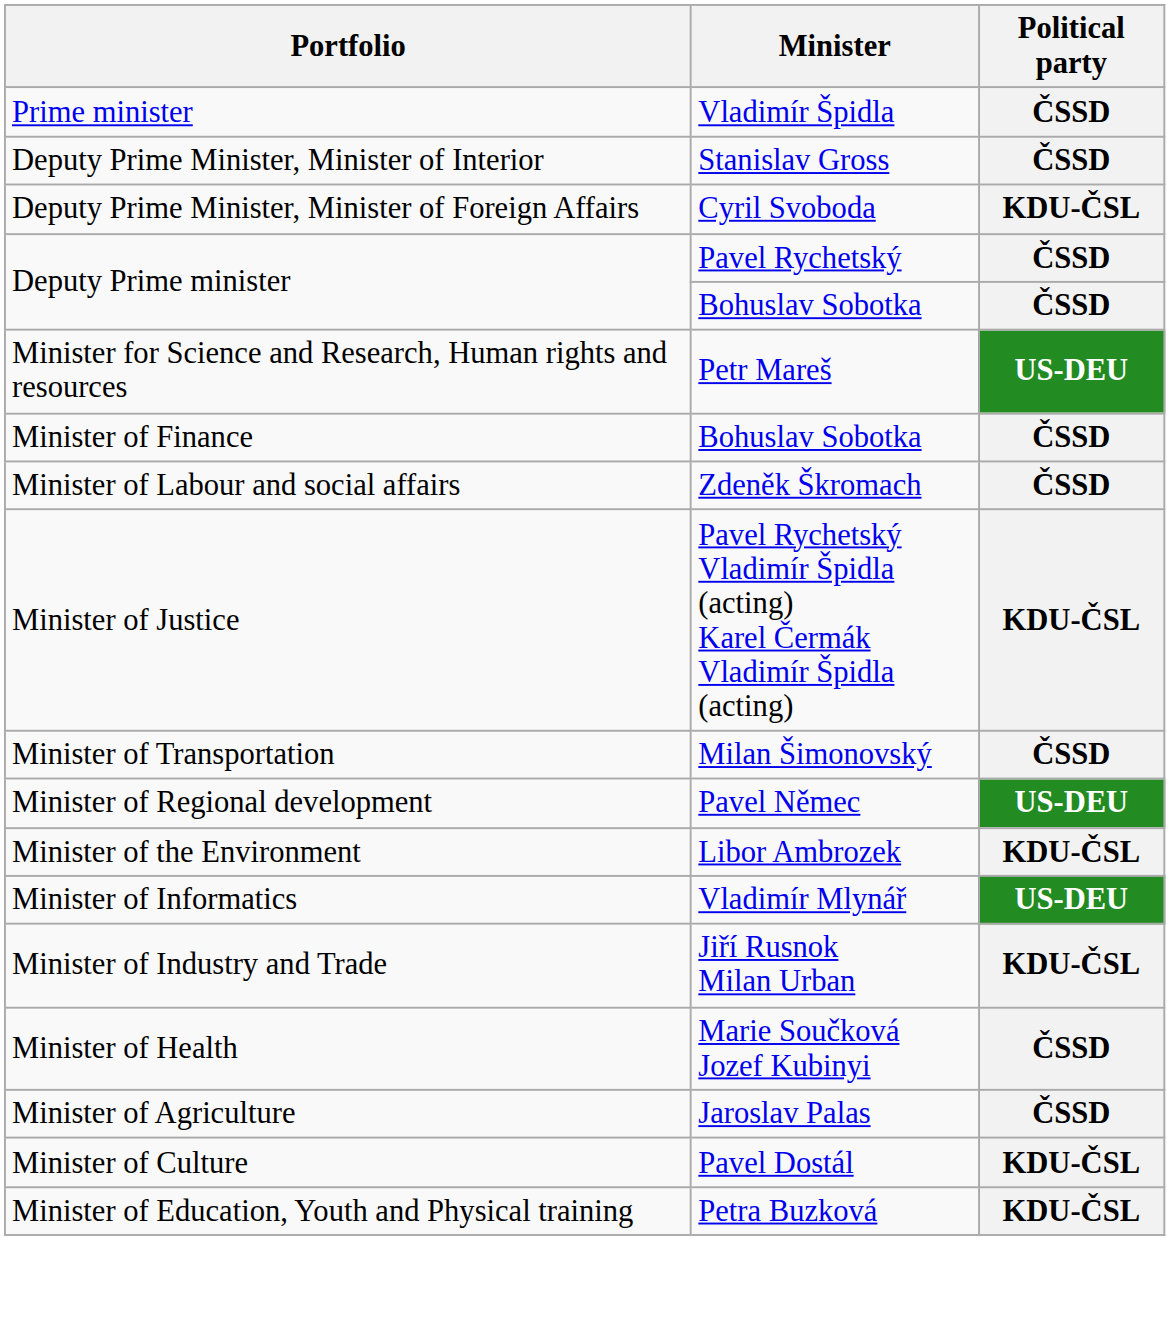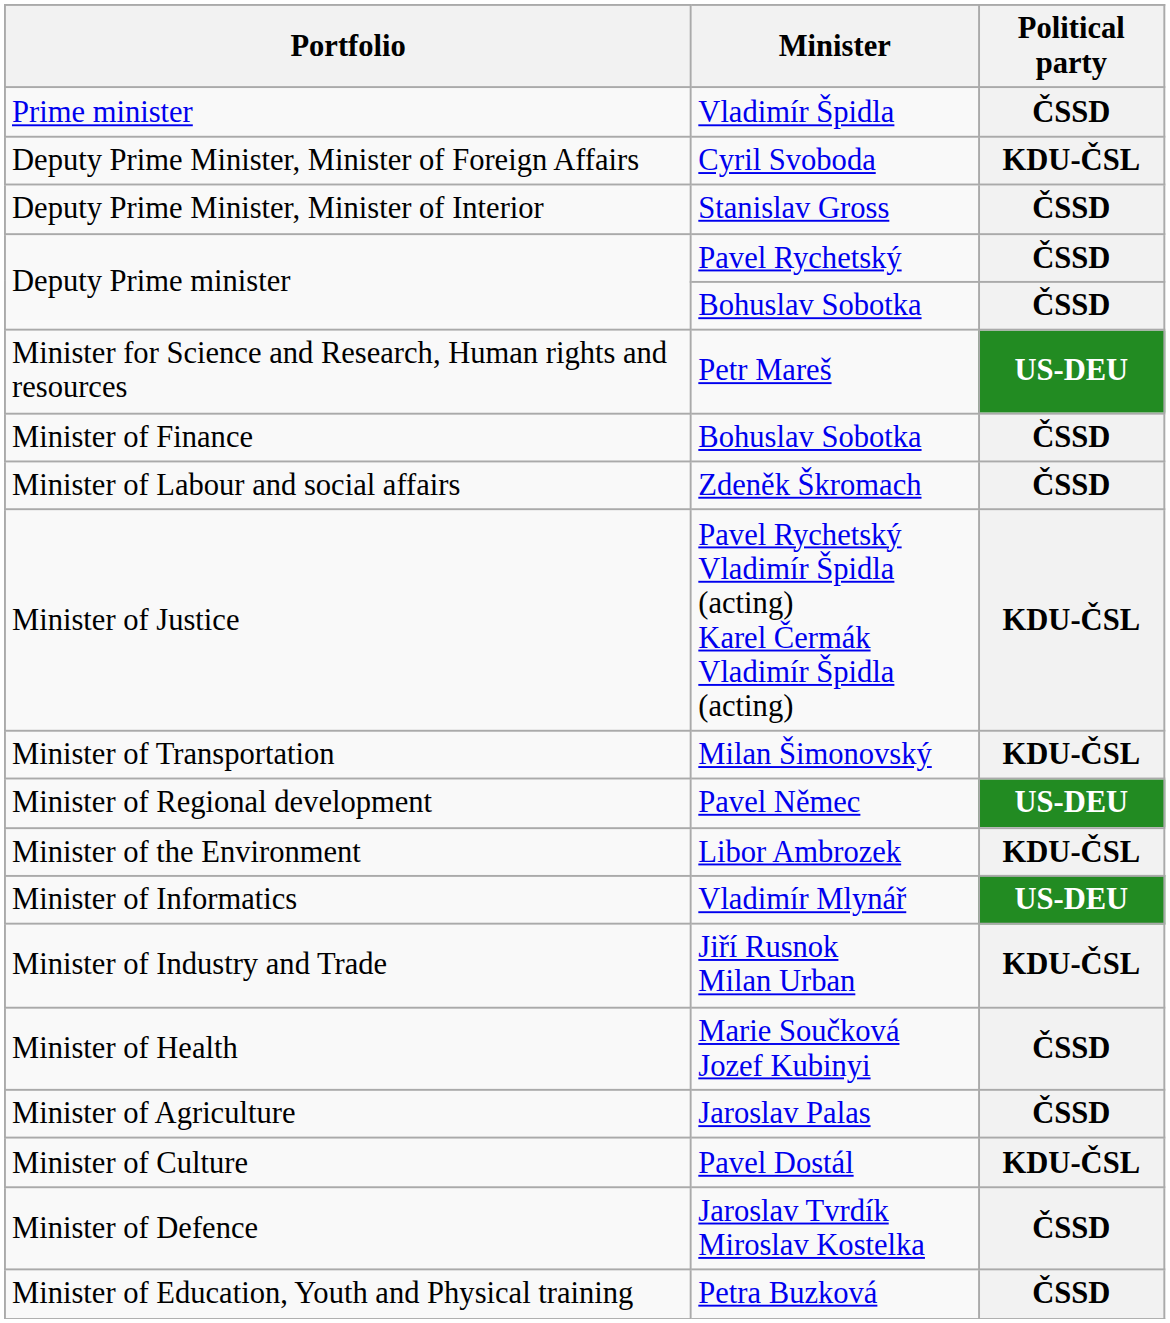rows swapped: (278, 160) <-> (326, 208)
(1071, 754) ČSSD -> (1071, 754) KDU-ČSL
+ row: (135, 1227)
(1071, 1210) KDU-ČSL -> (1071, 1293) ČSSD
